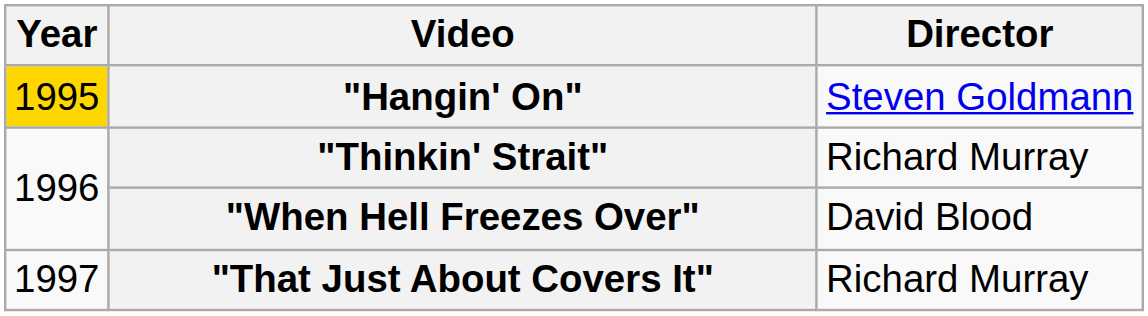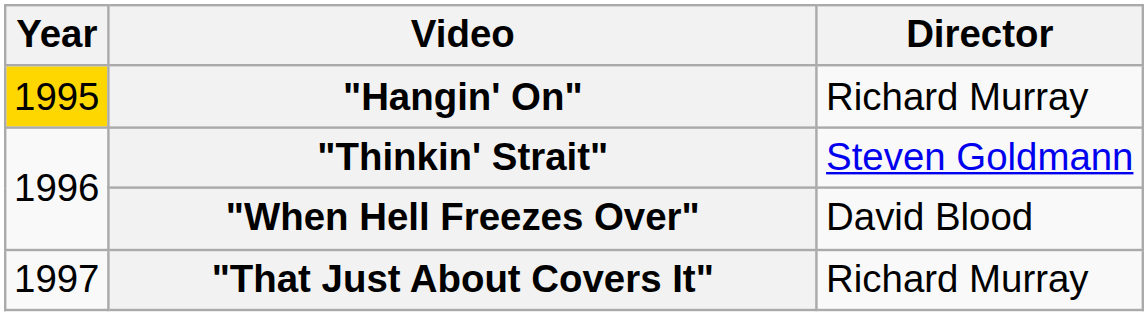(980, 95) Steven Goldmann -> (957, 95) Richard Murray
(957, 156) Richard Murray -> (980, 156) Steven Goldmann
